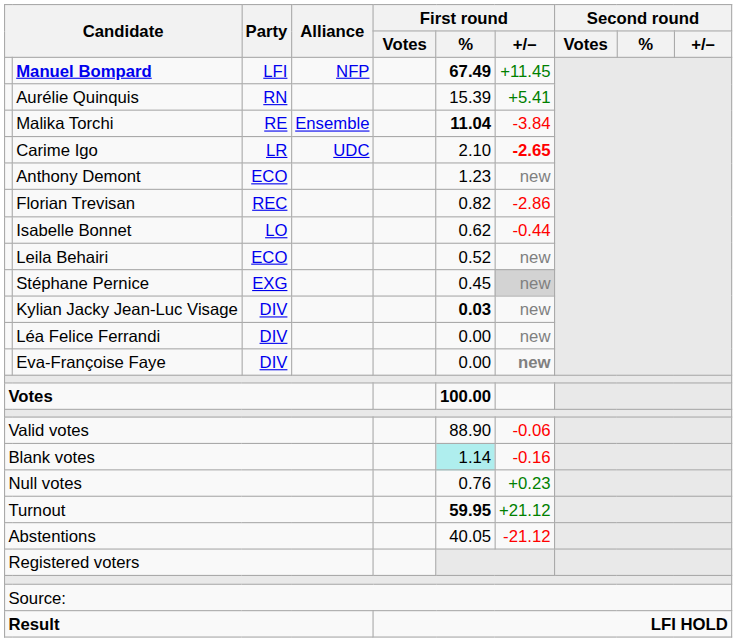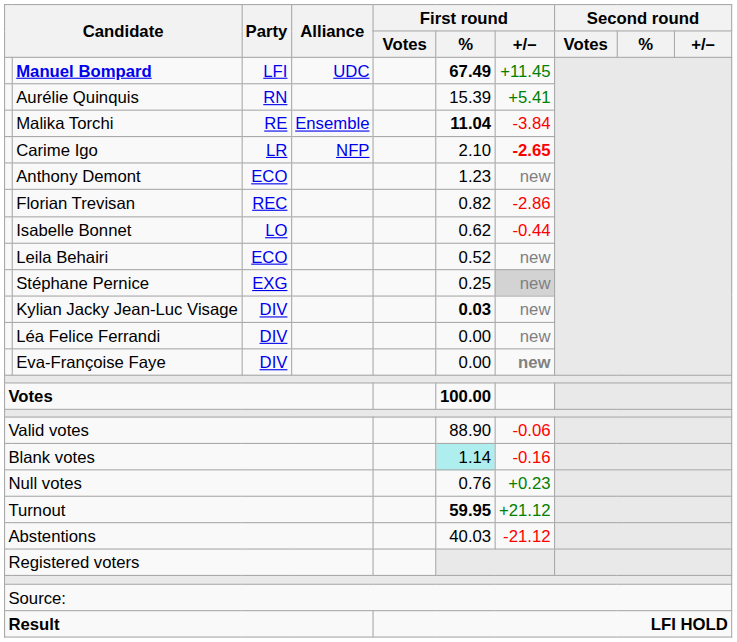(353, 71) NFP -> (351, 71) UDC
(351, 150) UDC -> (353, 150) NFP
(475, 283) 0.45 -> (475, 283) 0.25
(470, 536) 40.05 -> (470, 536) 40.03
